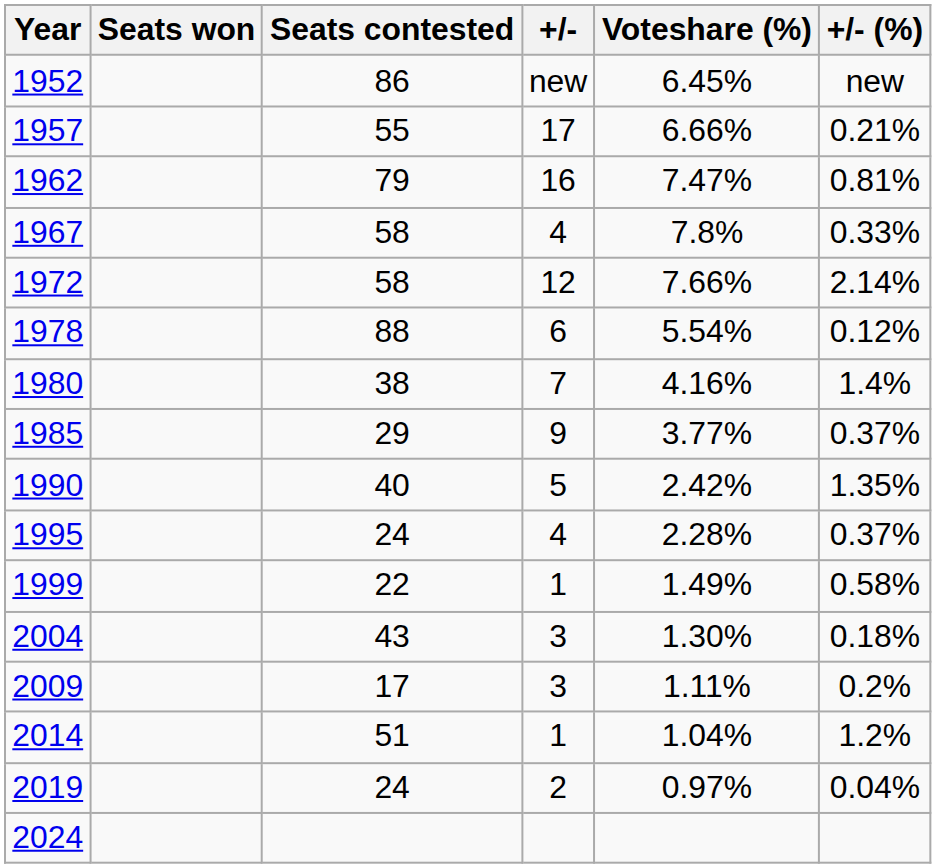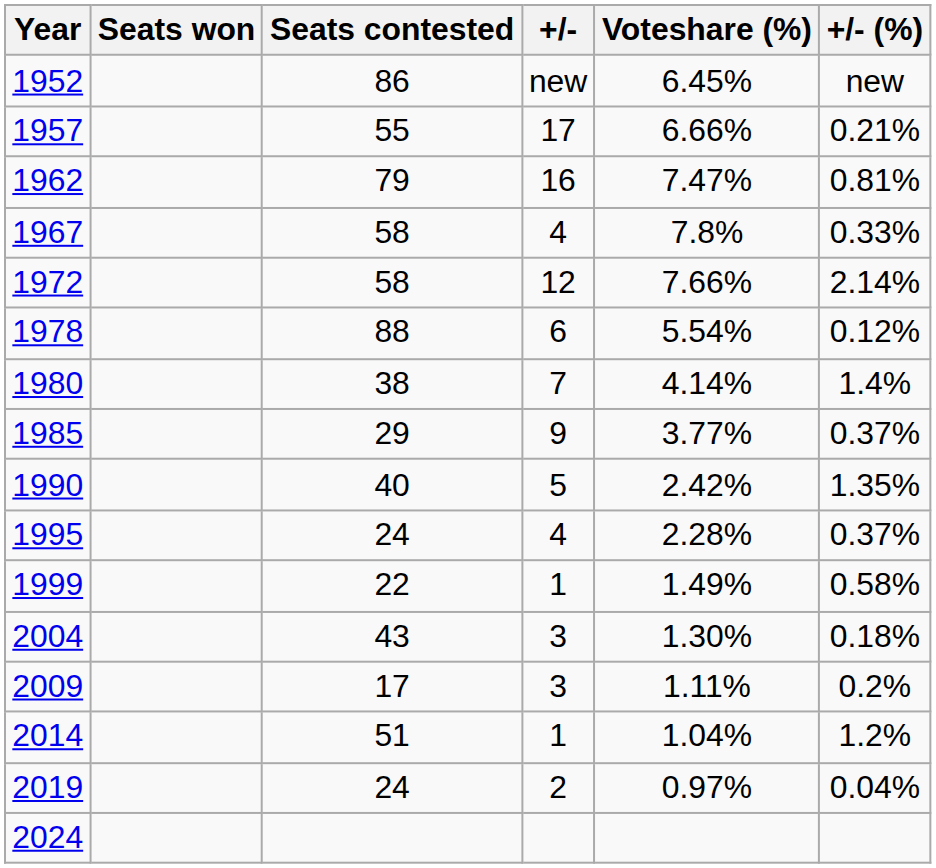(707, 383) 4.16% -> (707, 383) 4.14%
